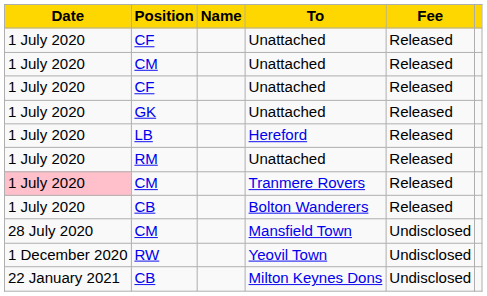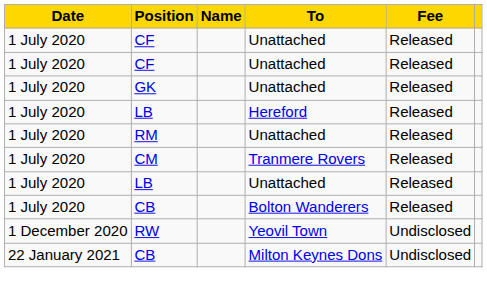- row: (146, 64)
(46, 183) pink background -> (46, 159) no background
+ row: (144, 183)
- row: (146, 231)
